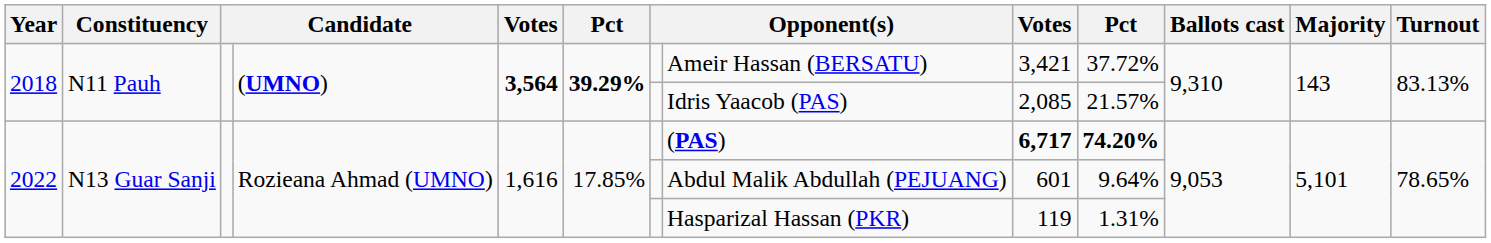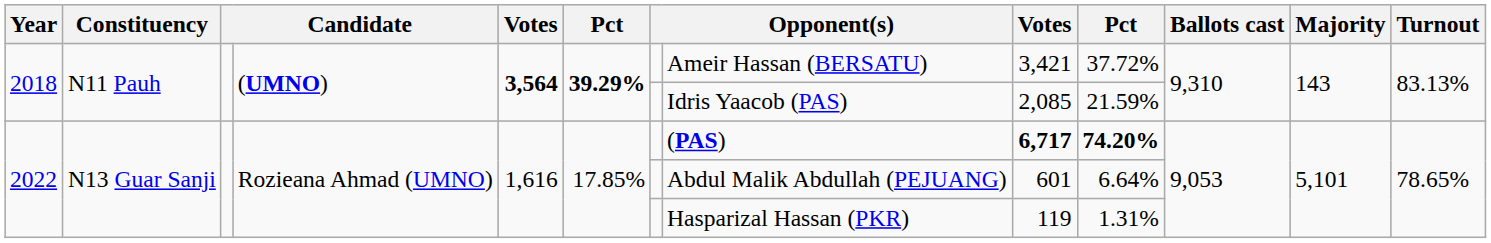(1123, 101) 21.57% -> (1123, 101) 21.59%
(1129, 179) 9.64% -> (1129, 179) 6.64%
